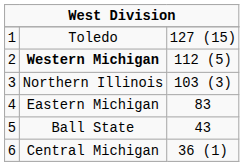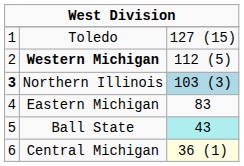(12, 83) normal -> (12, 83) bold
(203, 83) no background -> (203, 83) lightblue background
(203, 128) no background -> (203, 128) paleturquoise background
(203, 151) no background -> (203, 151) lightyellow background
